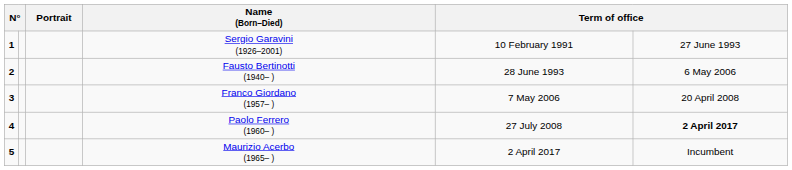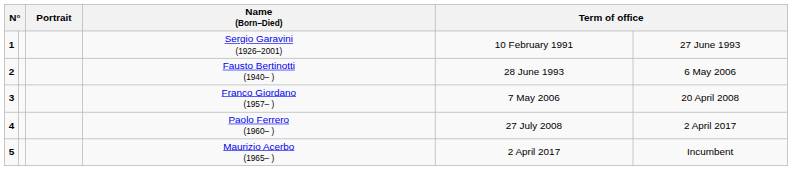(710, 125) bold -> (710, 125) normal
